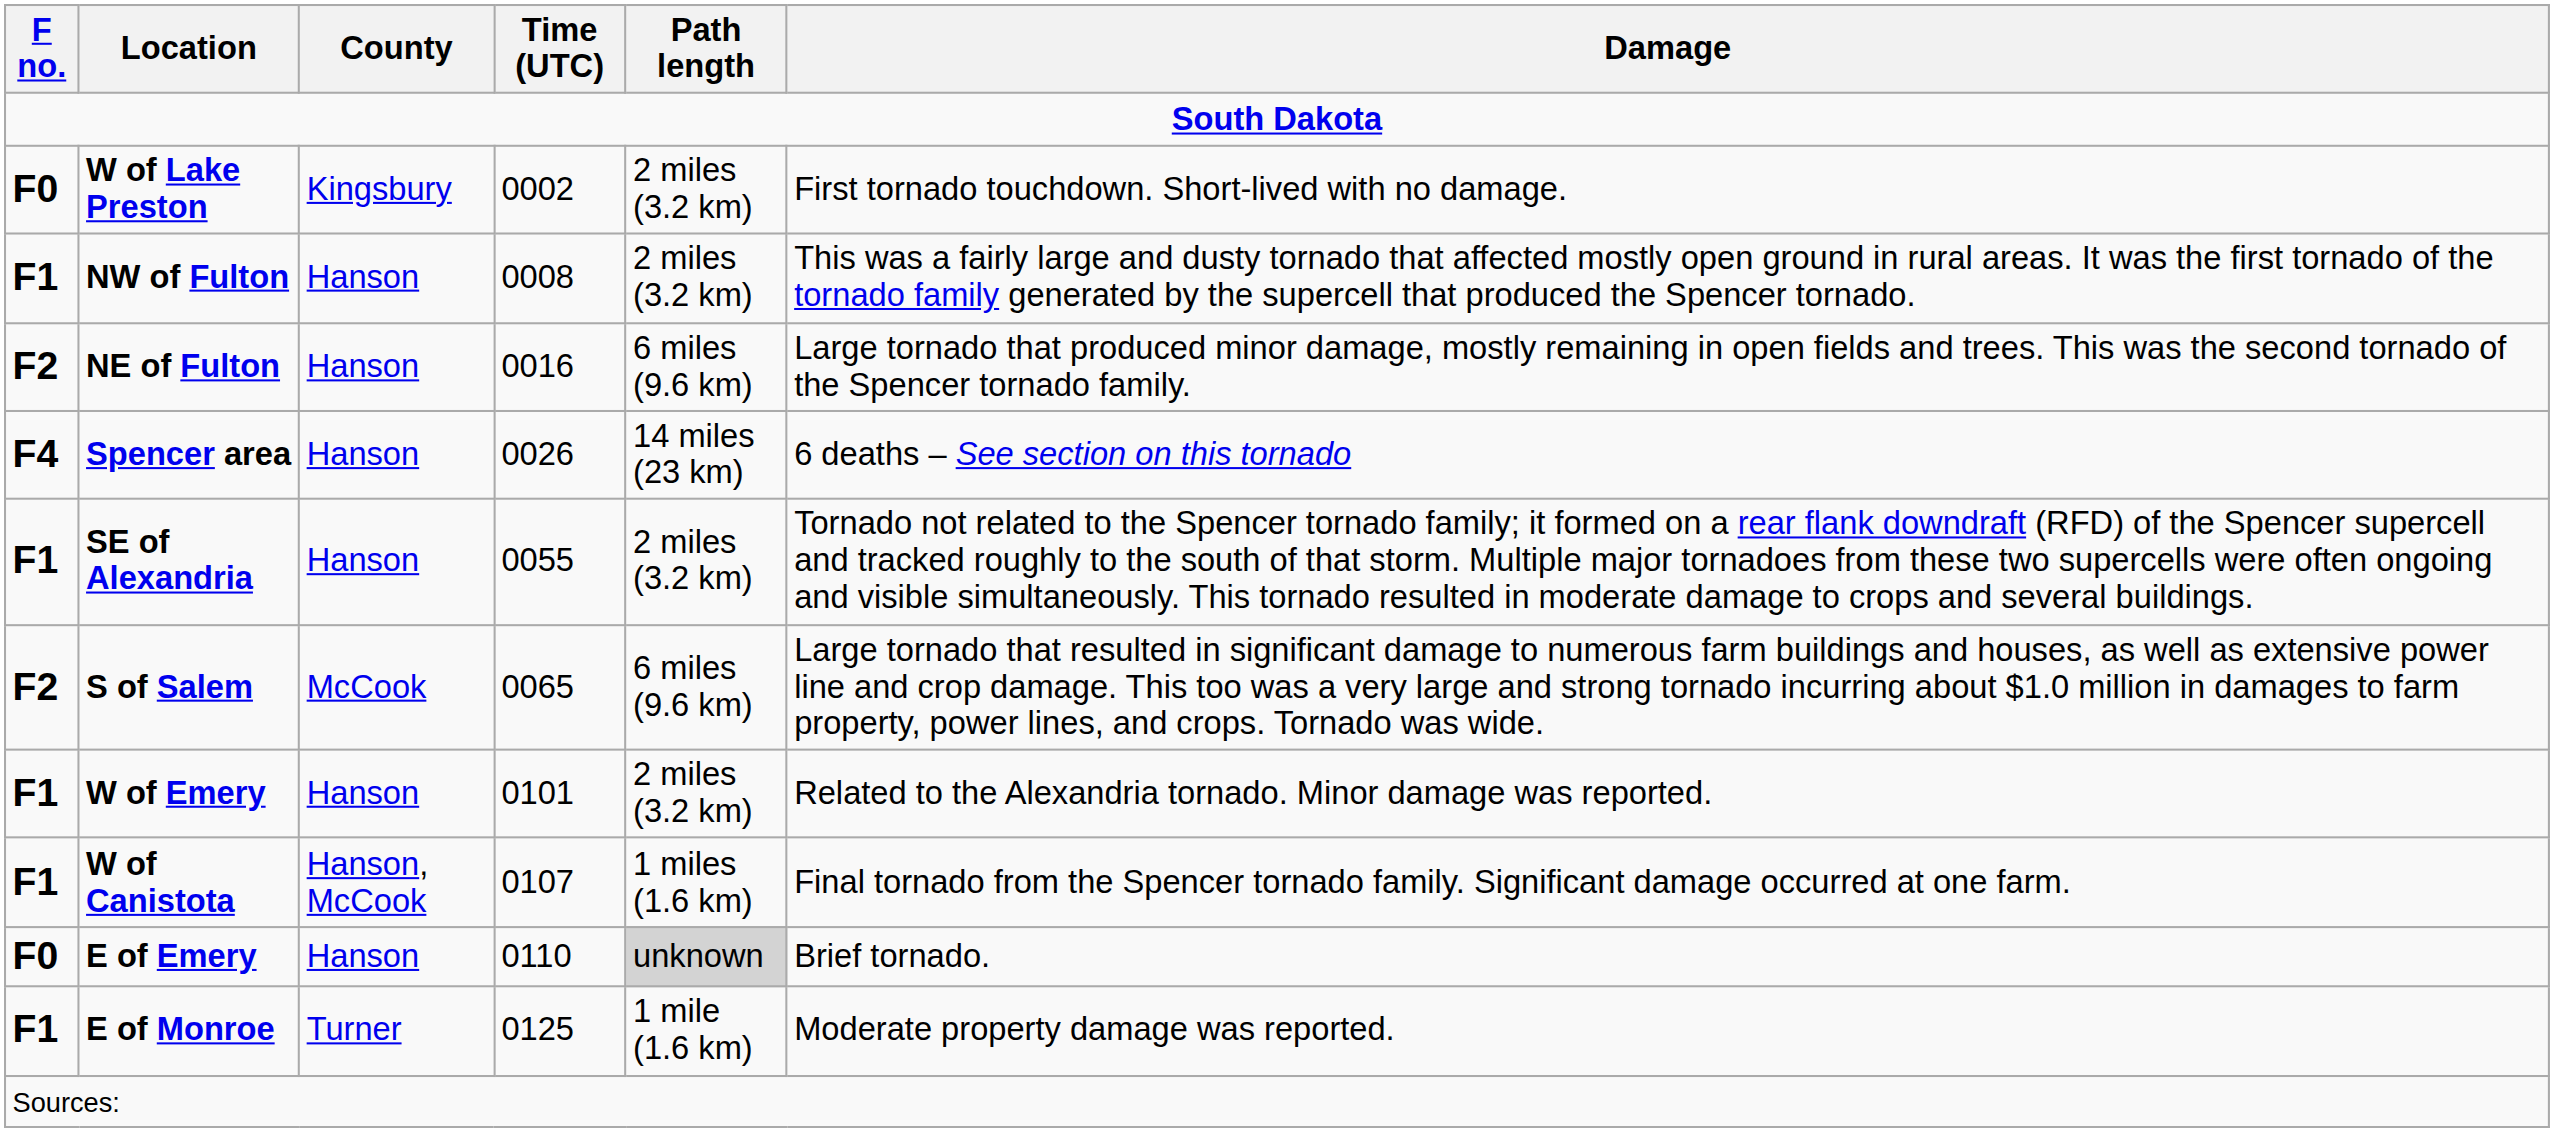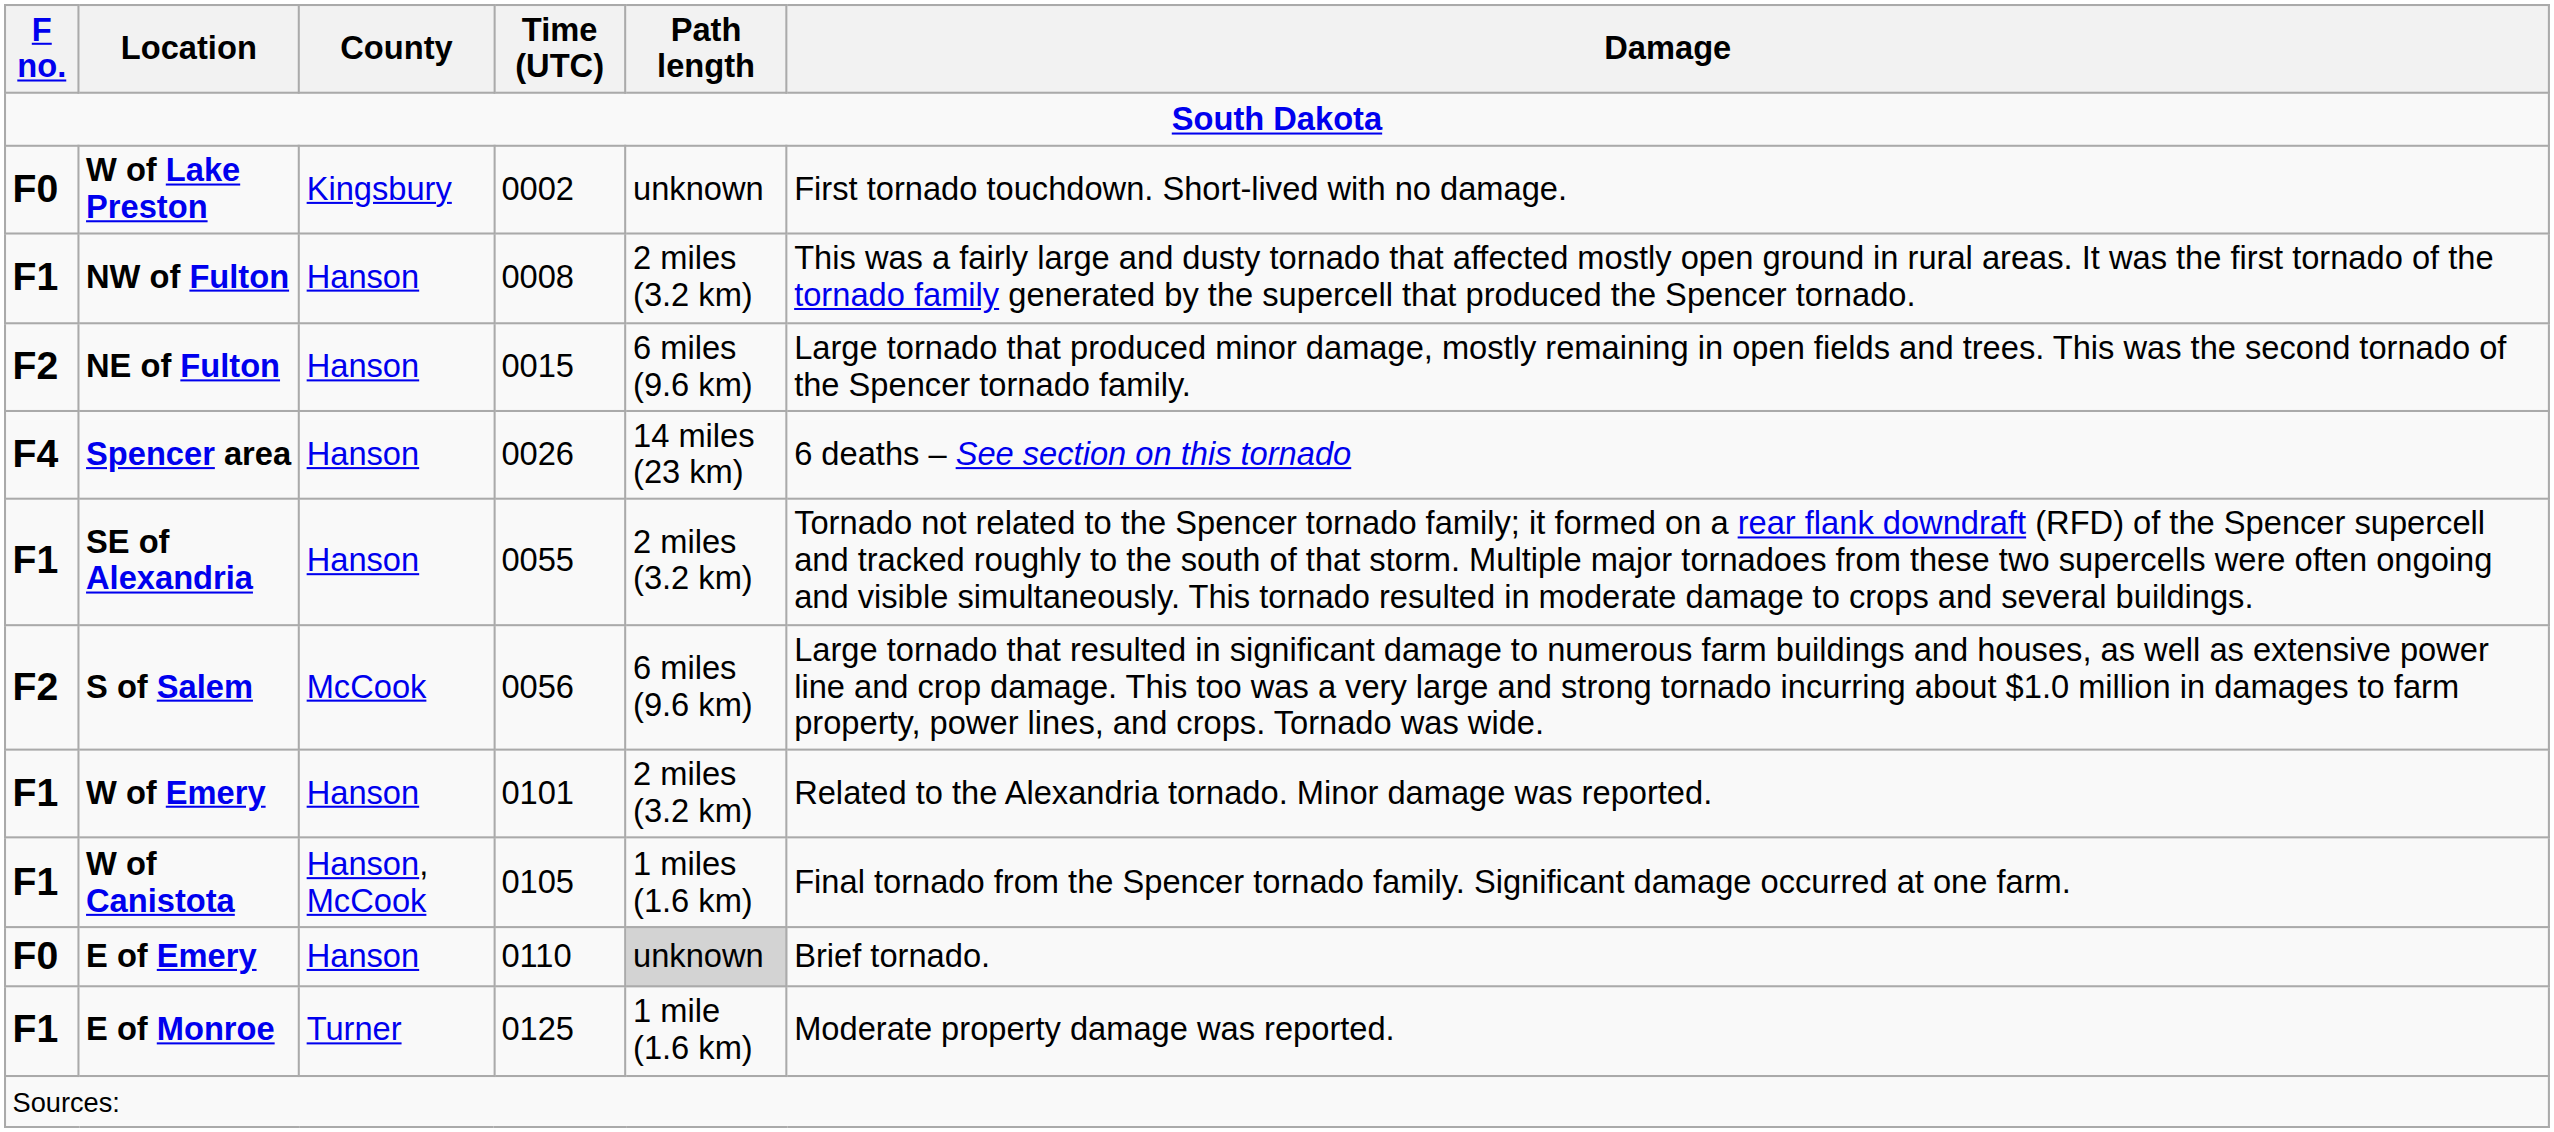(693, 188) 2 miles (3.2 km) -> (698, 188) unknown
(538, 365) 0016 -> (538, 365) 0015
(538, 686) 0065 -> (538, 686) 0056
(538, 881) 0107 -> (538, 881) 0105
